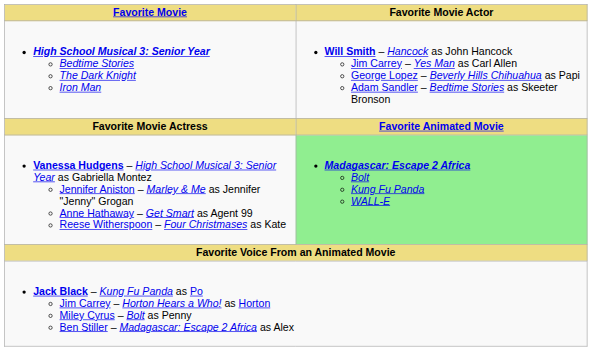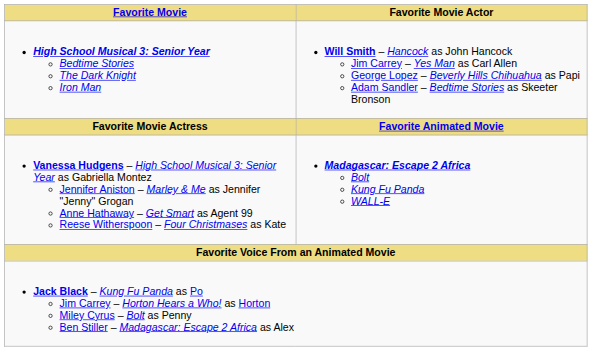(441, 184) lightgreen background -> (441, 184) no background
